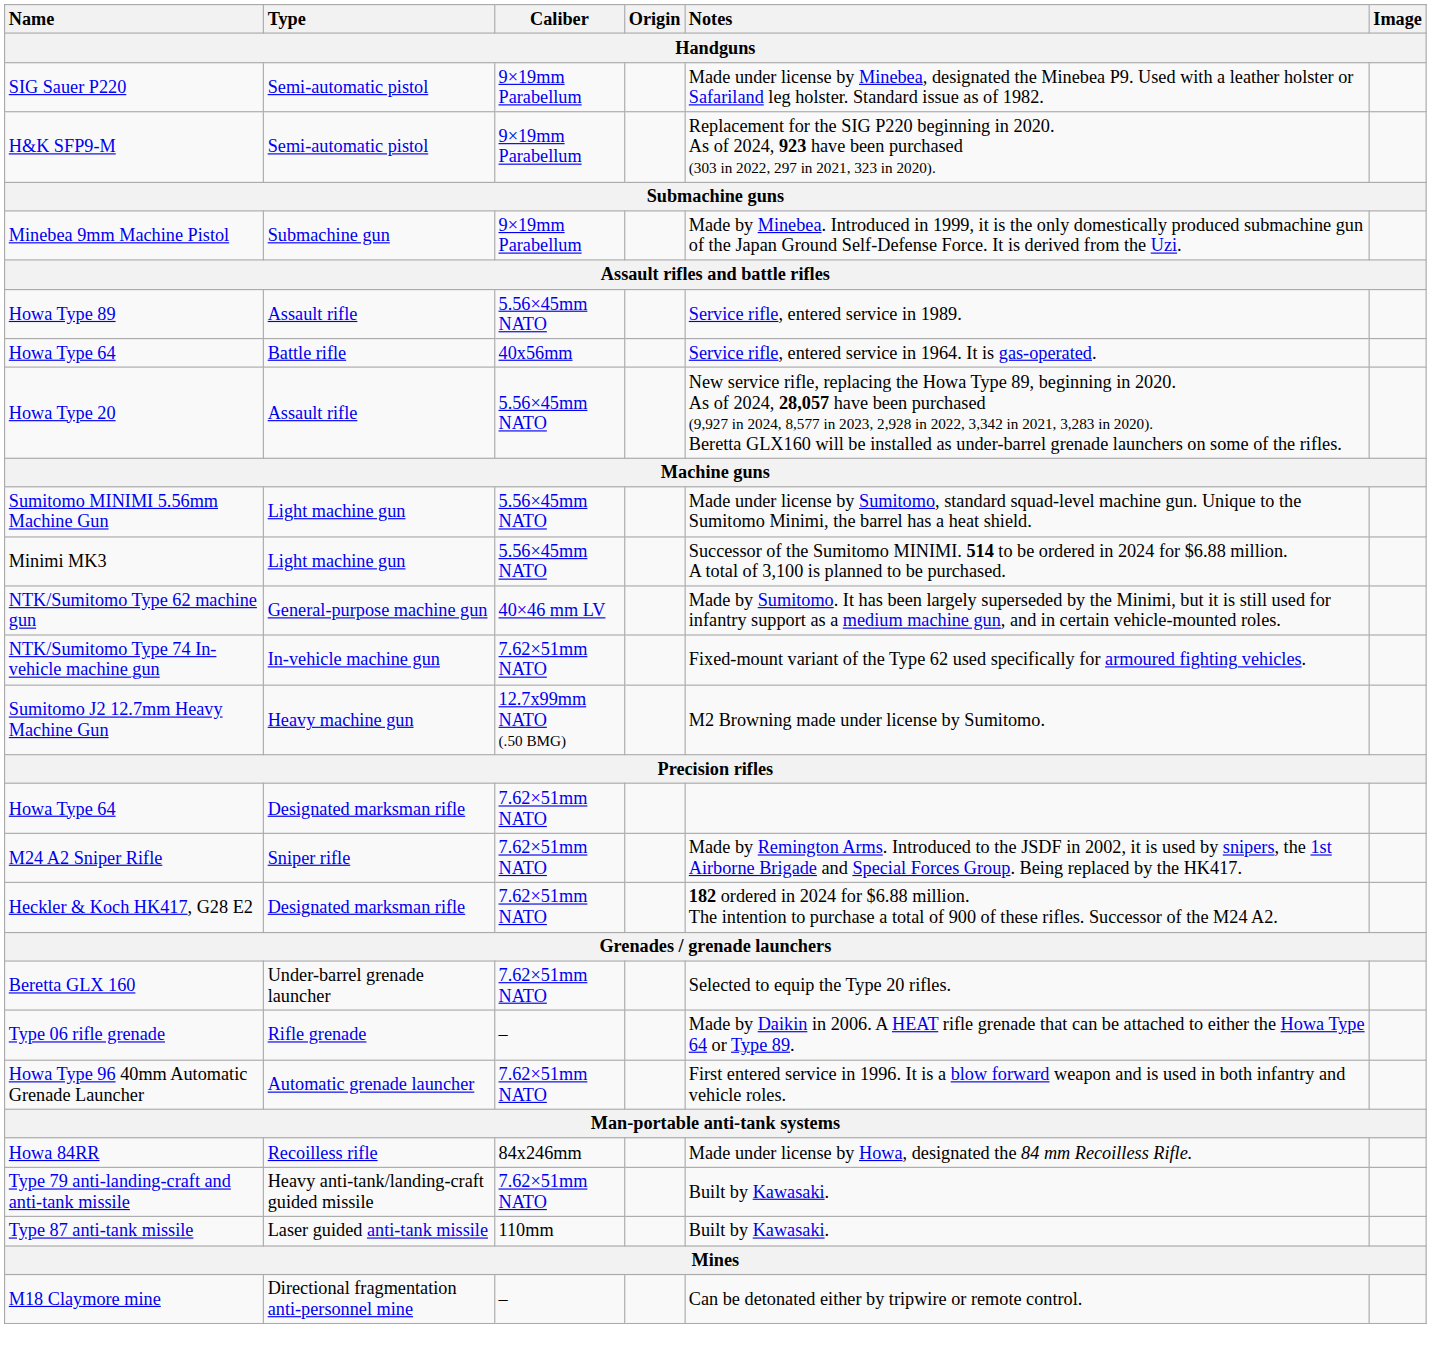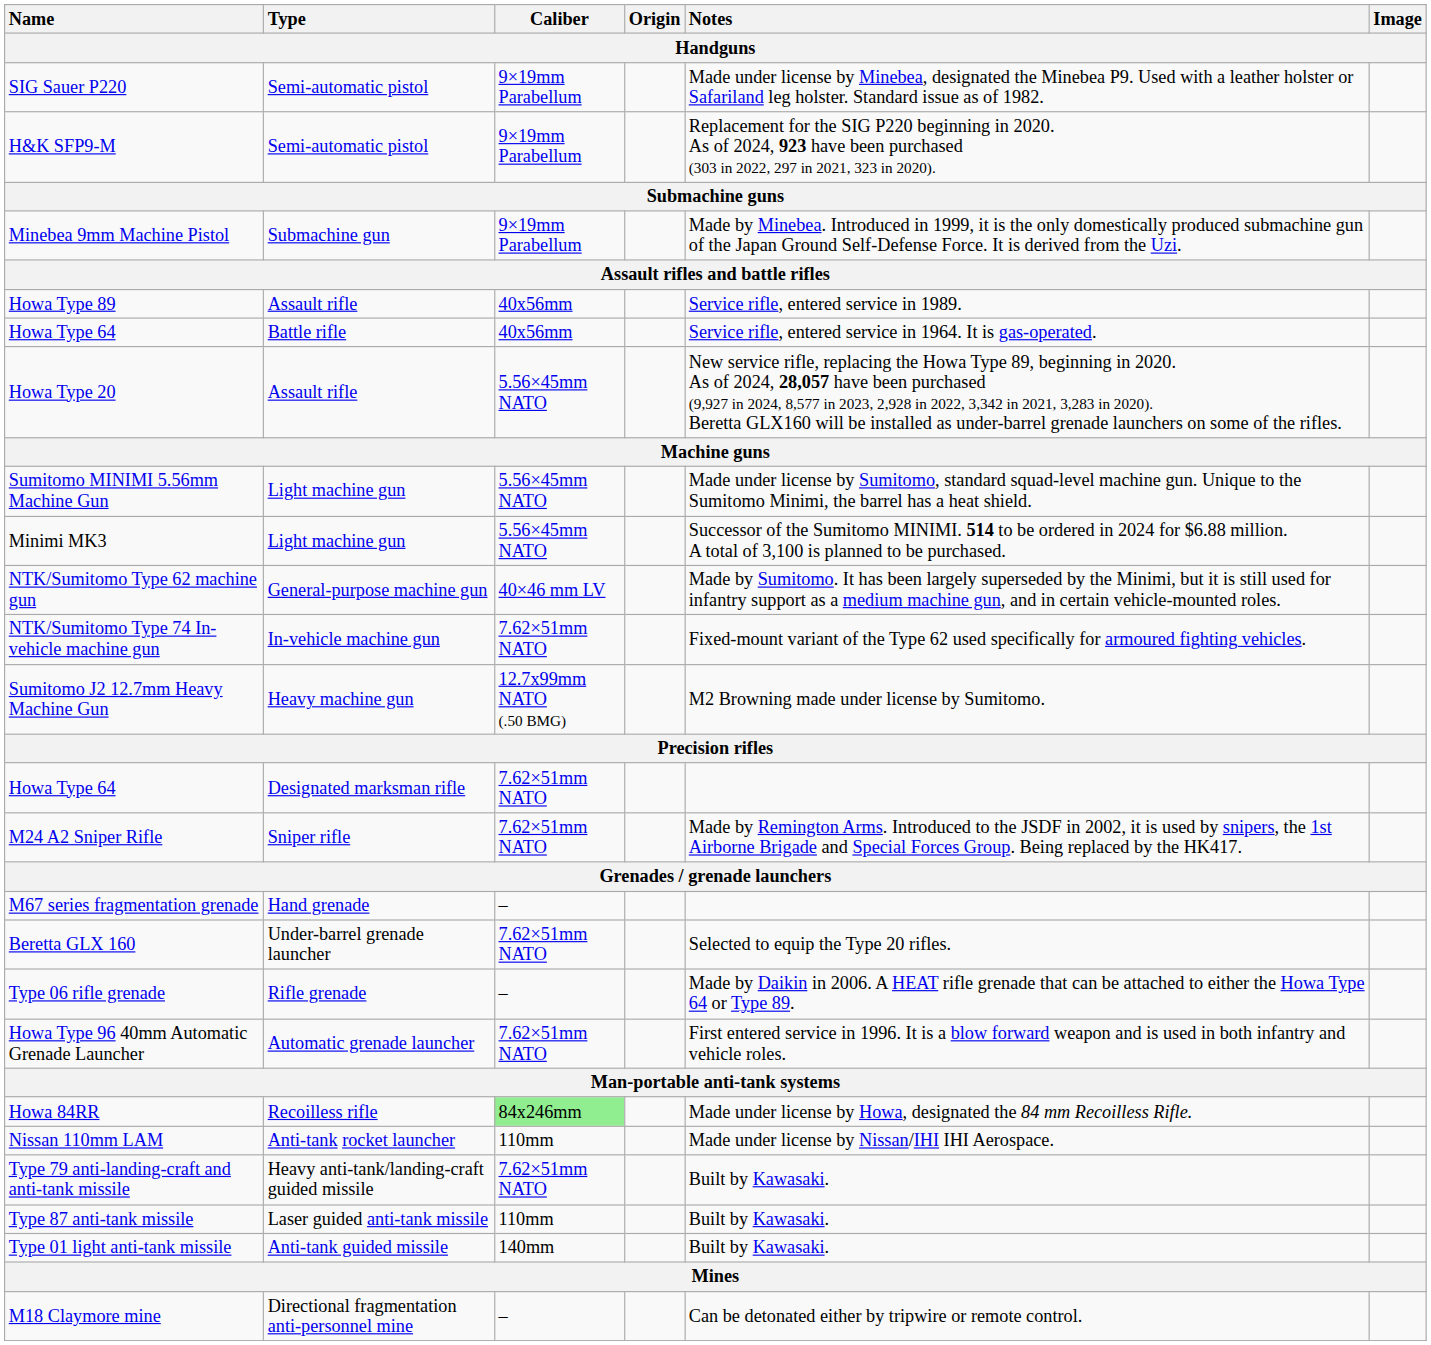(543, 313) 5.56×45mm NATO -> (536, 303) 40x56mm
- row: (131, 907)
+ row: (134, 905)
(540, 1152) no background -> (540, 1111) lightgreen background
+ row: (86, 1140)
+ row: (120, 1247)
